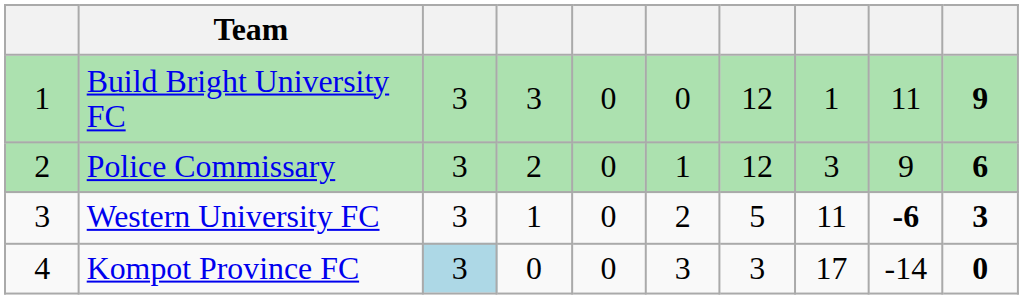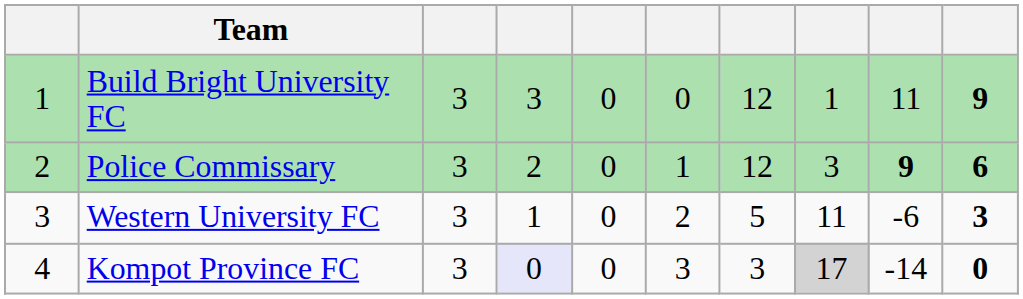(906, 166) normal -> (906, 166) bold
(906, 217) bold -> (906, 217) normal
(460, 267) lightblue background -> (460, 267) no background
(534, 267) no background -> (534, 267) lavender background
(831, 267) no background -> (831, 267) lightgrey background
